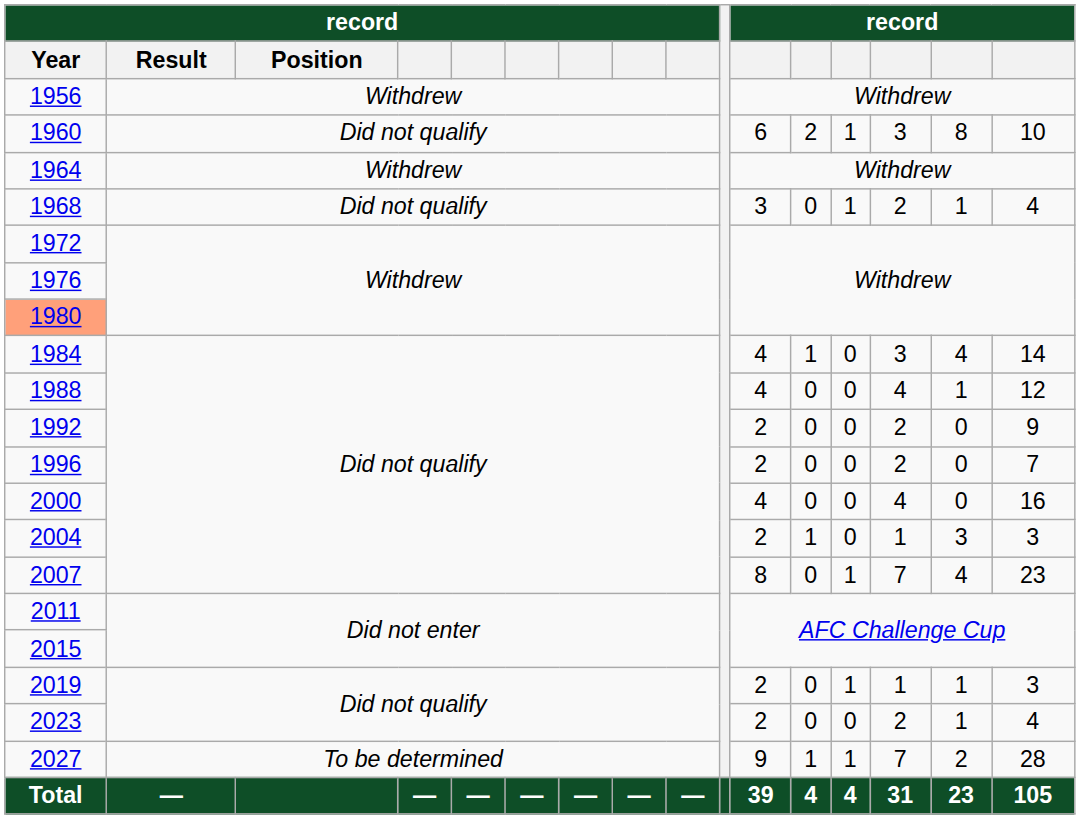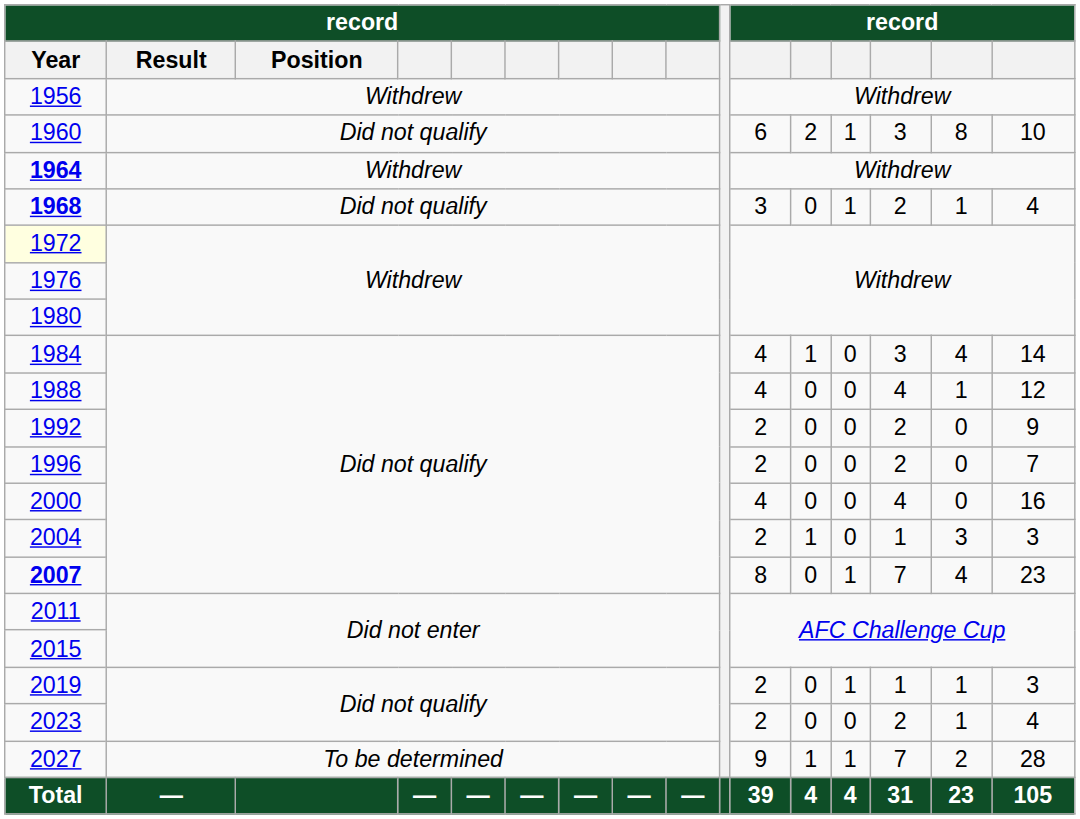(56, 170) normal -> (56, 170) bold
(56, 206) normal -> (56, 206) bold
(56, 243) no background -> (56, 243) lightyellow background
(56, 317) lightsalmon background -> (56, 317) no background
(56, 574) normal -> (56, 574) bold
